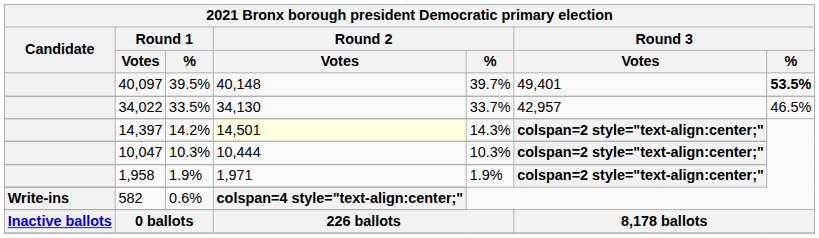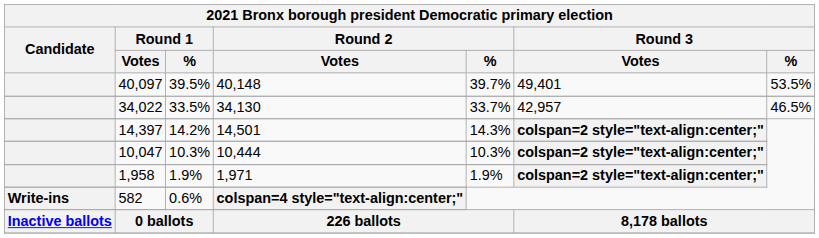(791, 84) bold -> (791, 84) normal
(239, 130) lightyellow background -> (239, 130) no background
